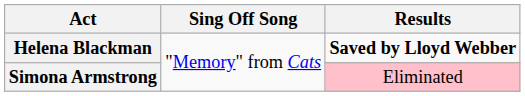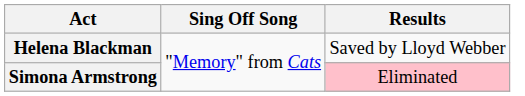(423, 47) bold -> (417, 47) normal
